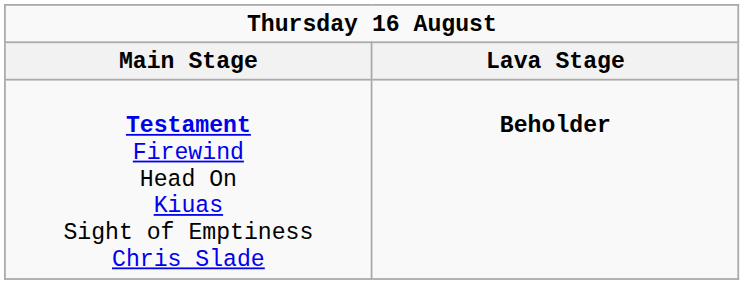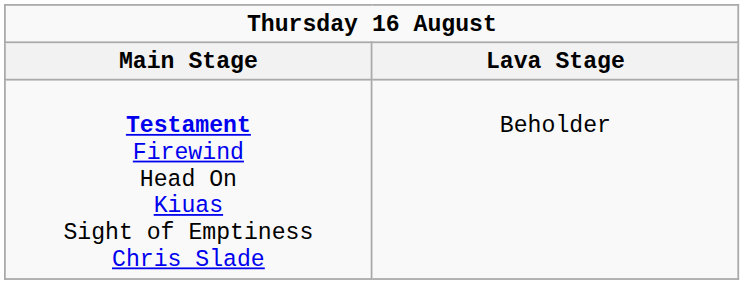(555, 126) bold -> (555, 126) normal
